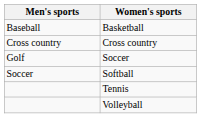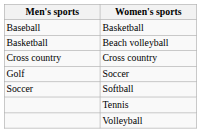+ row: (135, 43)
